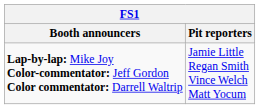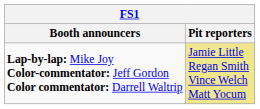(219, 73) no background -> (219, 73) khaki background
